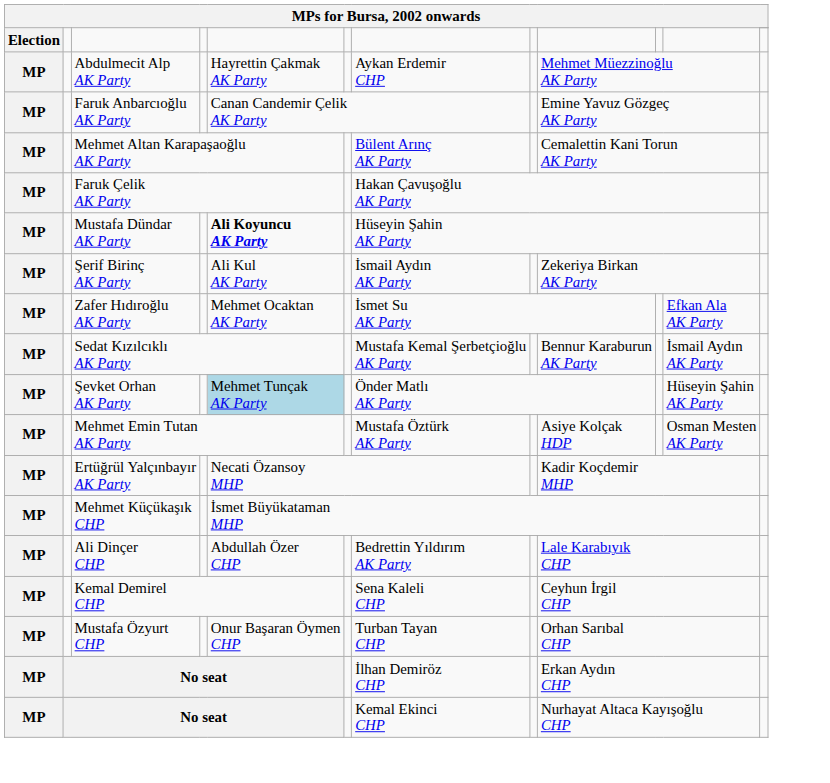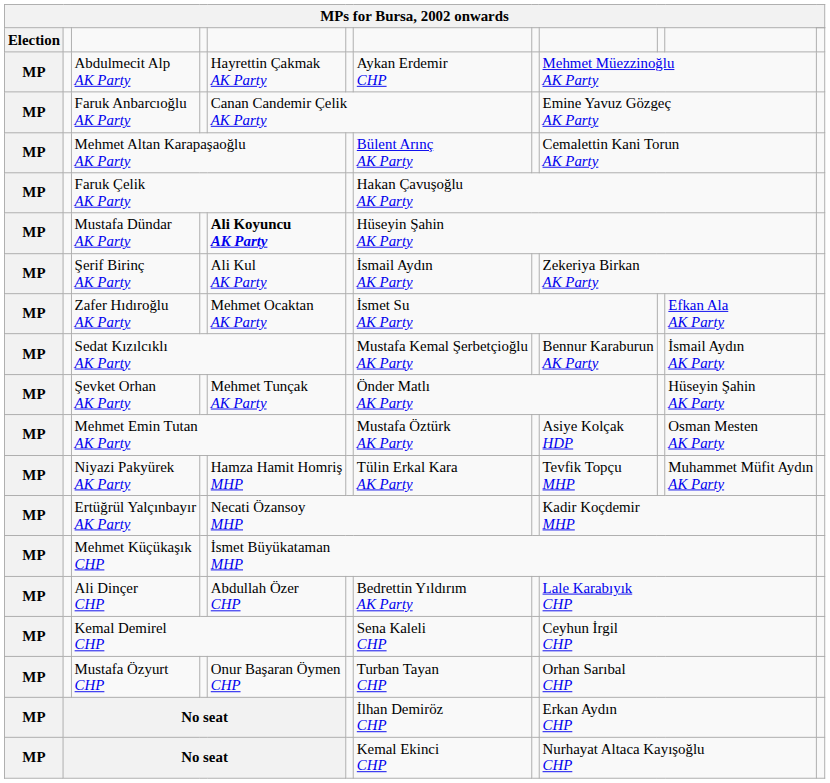(259, 394) lightblue background -> (259, 394) no background
+ row: (124, 475)
